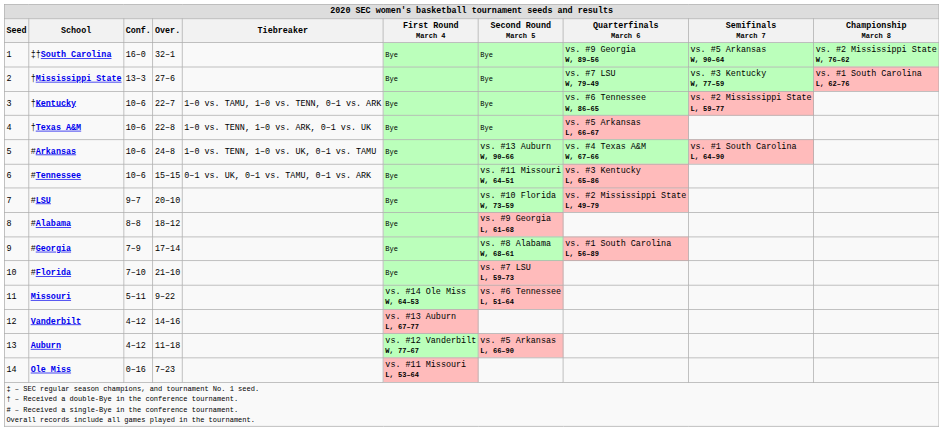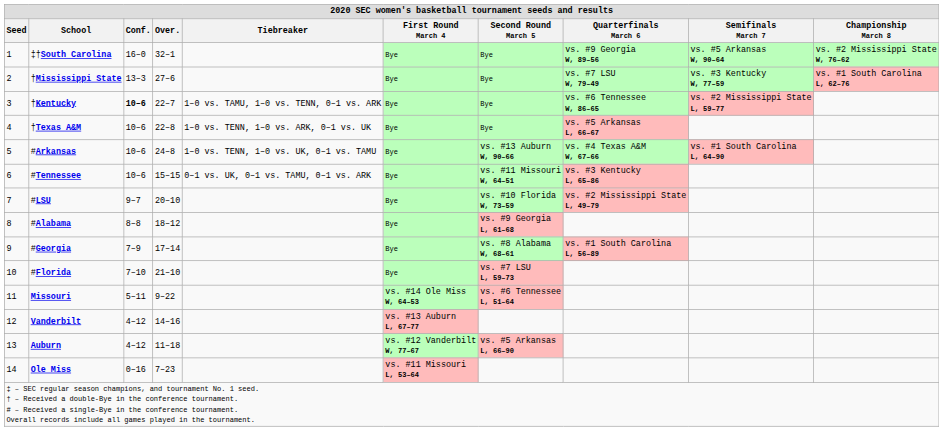(136, 103) normal -> (136, 103) bold
